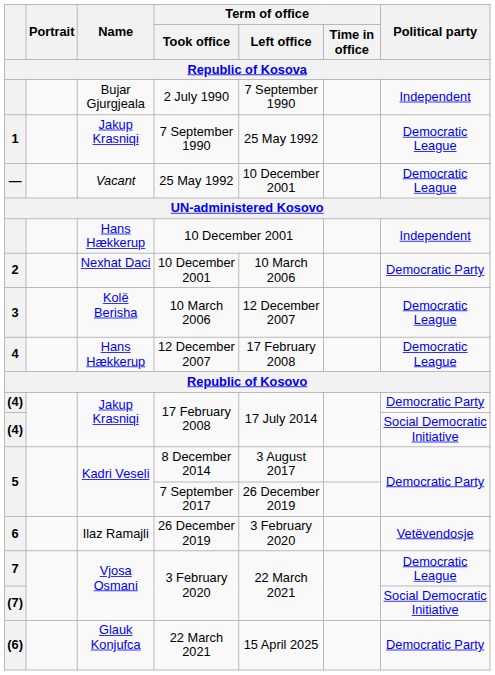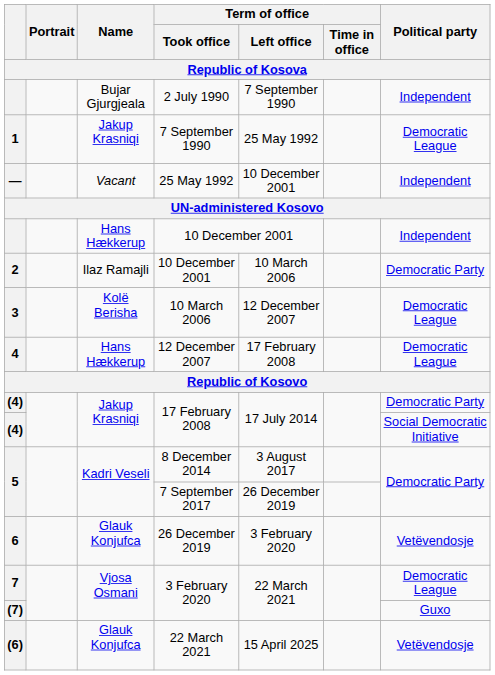(435, 180) Democratic League -> (435, 180) Independent
(116, 263) Nexhat Daci -> (116, 270) Ilaz Ramajli
(116, 533) Ilaz Ramajli -> (116, 533) Glauk Konjufca
(435, 603) Social Democratic Initiative -> (435, 610) Guxo
(435, 645) Democratic Party -> (435, 645) Vetëvendosje
